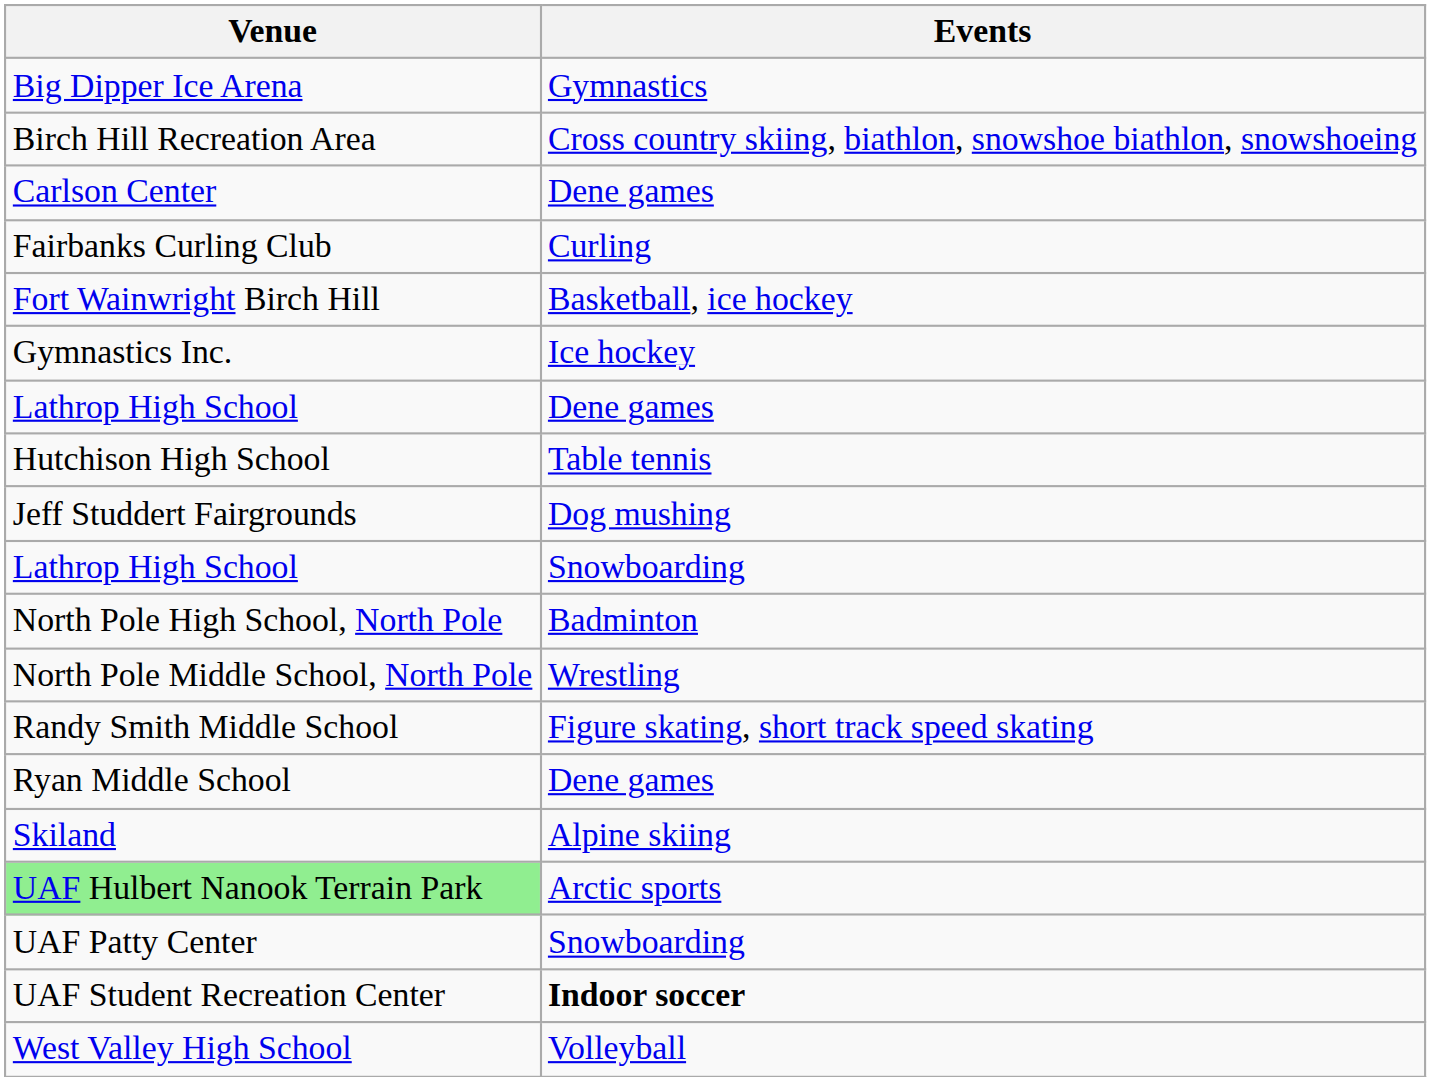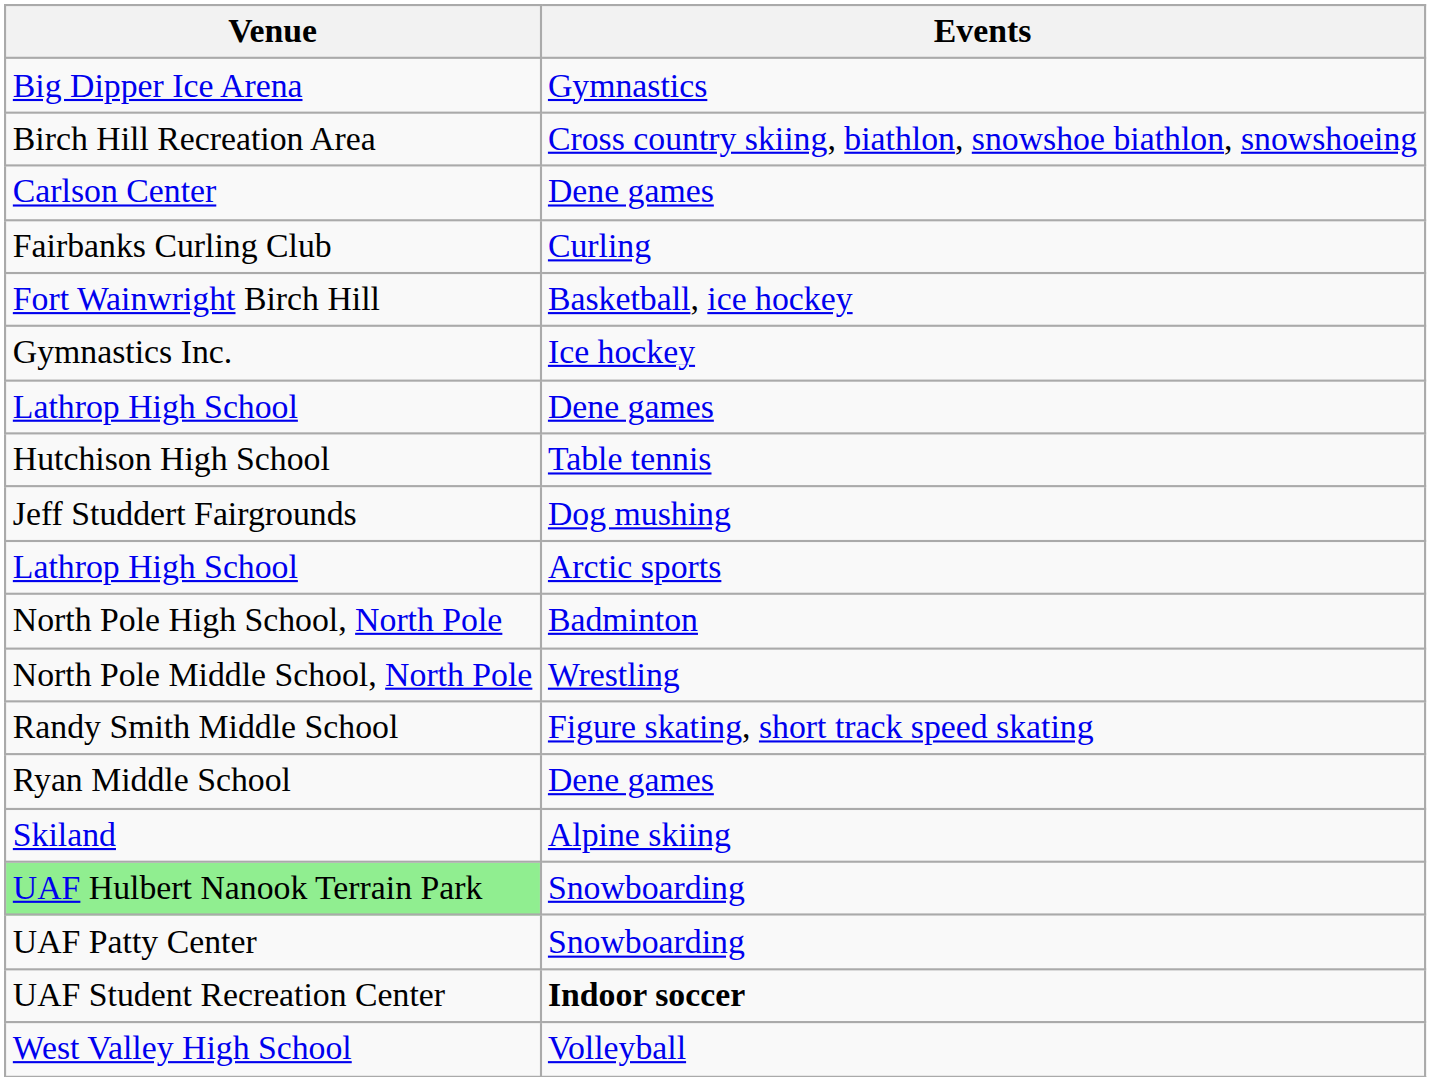(646, 566) Snowboarding -> (635, 566) Arctic sports
(635, 887) Arctic sports -> (646, 887) Snowboarding
